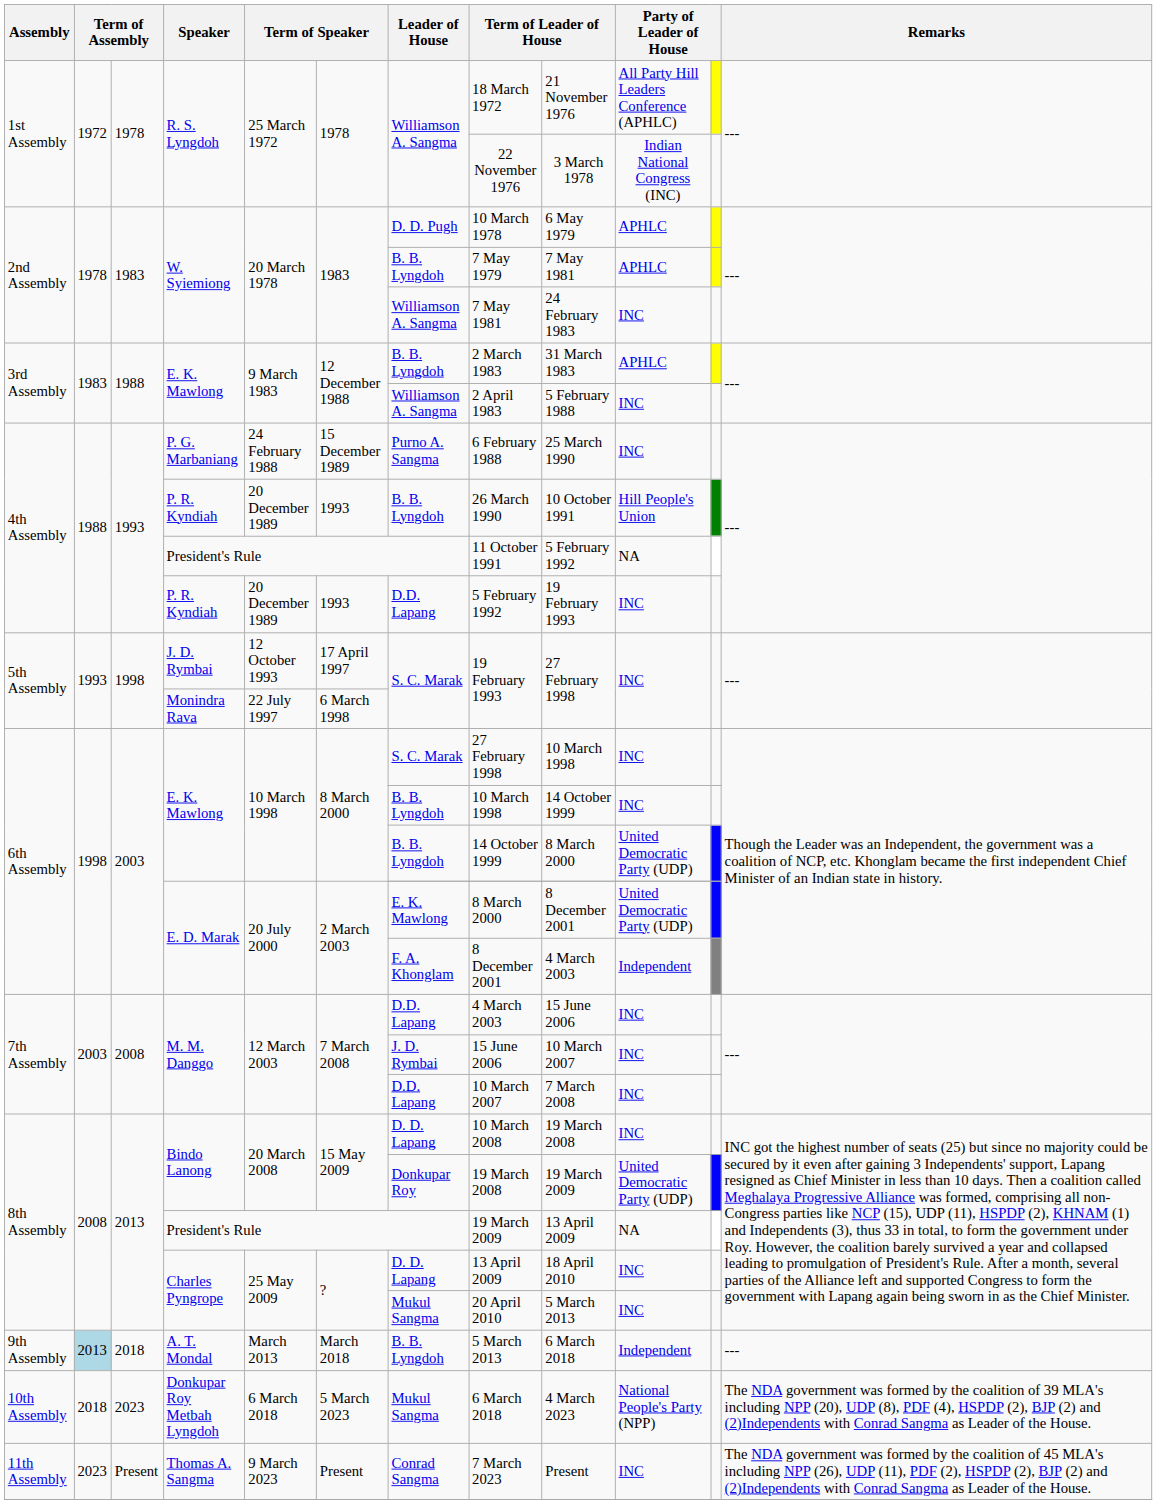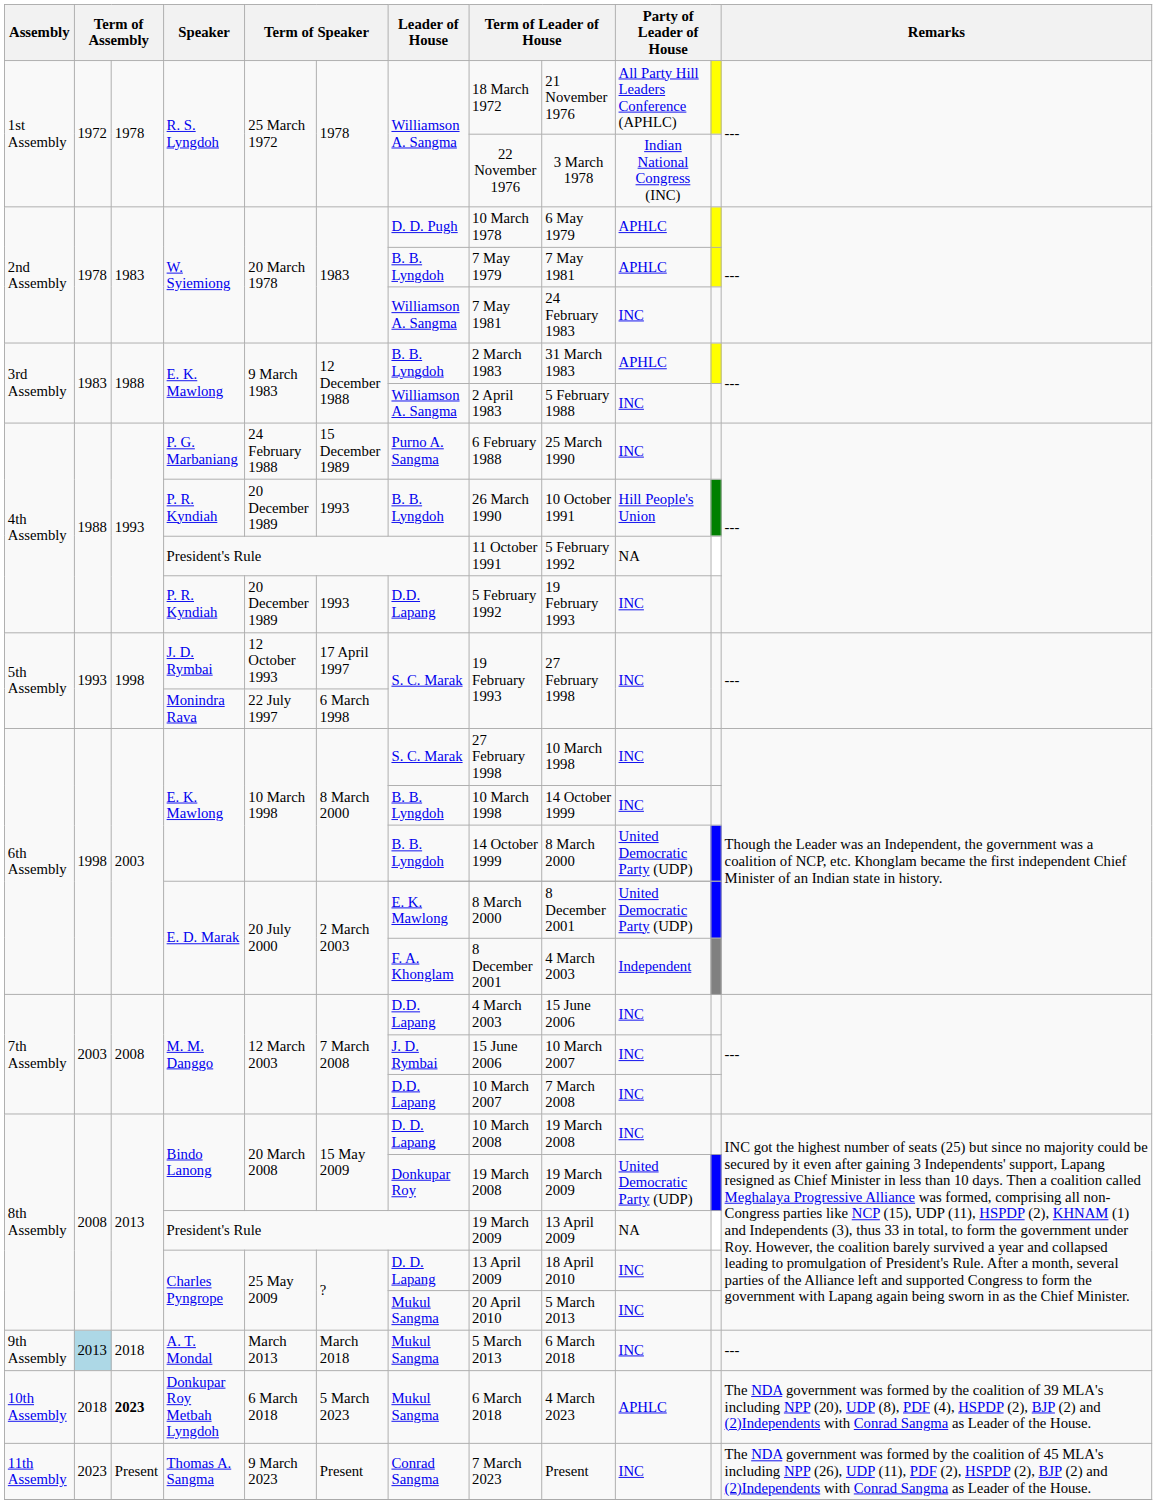(418, 1350) B. B. Lyngdoh -> (415, 1350) Mukul Sangma
(655, 1350) Independent -> (631, 1350) INC
(130, 1406) normal -> (130, 1406) bold
(660, 1406) National People's Party (NPP) -> (643, 1406) APHLC
